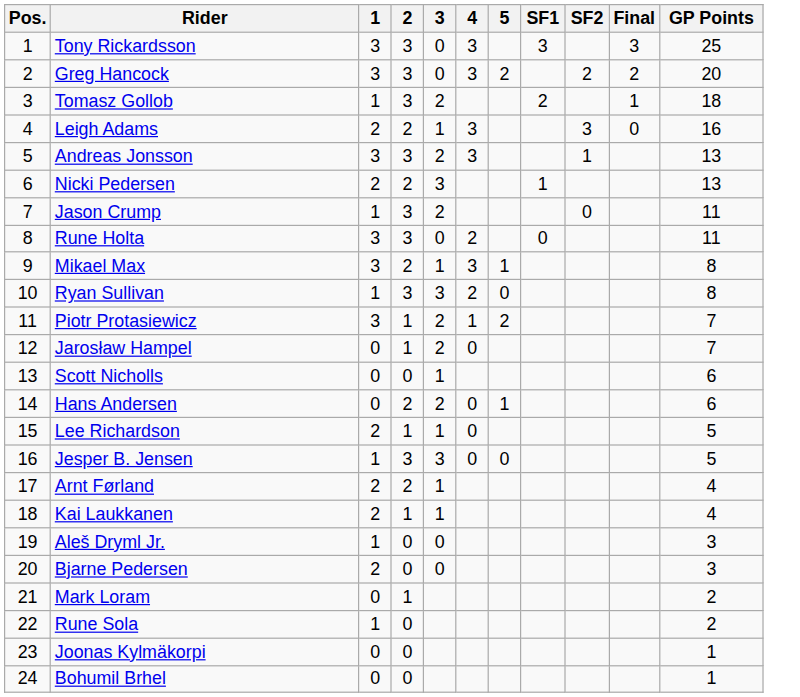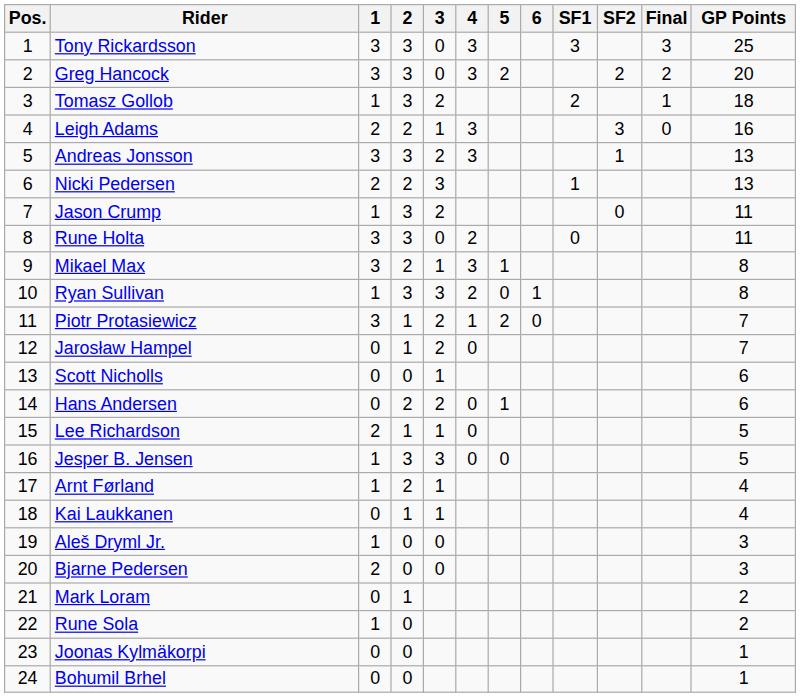+ column: (537, 18)
(375, 486) 2 -> (375, 486) 1
(375, 514) 2 -> (375, 514) 0
